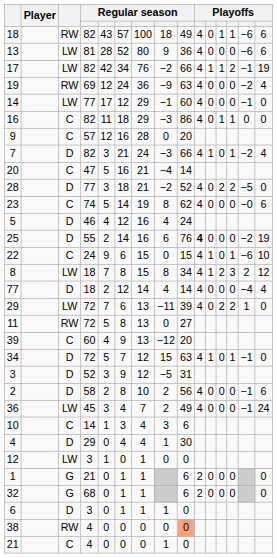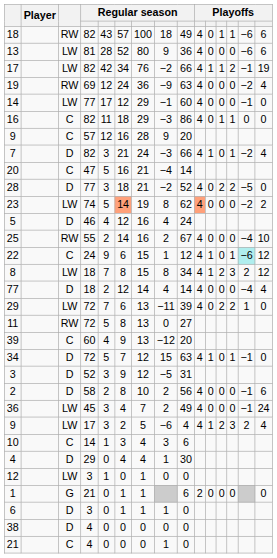(166, 136) 0 -> (166, 136) 9
(70, 204) C -> (70, 204) LW
(123, 204) no background -> (123, 204) lightsalmon background
(200, 204) no background -> (200, 204) lightsalmon background
(247, 204) −0 -> (247, 204) −2
(264, 204) 6 -> (264, 204) 2
(70, 238) D -> (70, 238) RW
(166, 238) 6 -> (166, 238) 2
(186, 238) 76 -> (186, 238) 67
(200, 238) bold -> (200, 238) normal
(247, 238) −2 -> (247, 238) −4
(264, 238) 19 -> (264, 238) 10
(166, 255) 0 -> (166, 255) 1
(186, 255) 15 -> (186, 255) 12
(247, 255) no background -> (247, 255) paleturquoise background
(264, 255) 10 -> (264, 255) 12
+ row: (13, 425)
- row: (13, 493)
(70, 527) RW -> (70, 527) D
(186, 527) lightsalmon background -> (186, 527) no background
